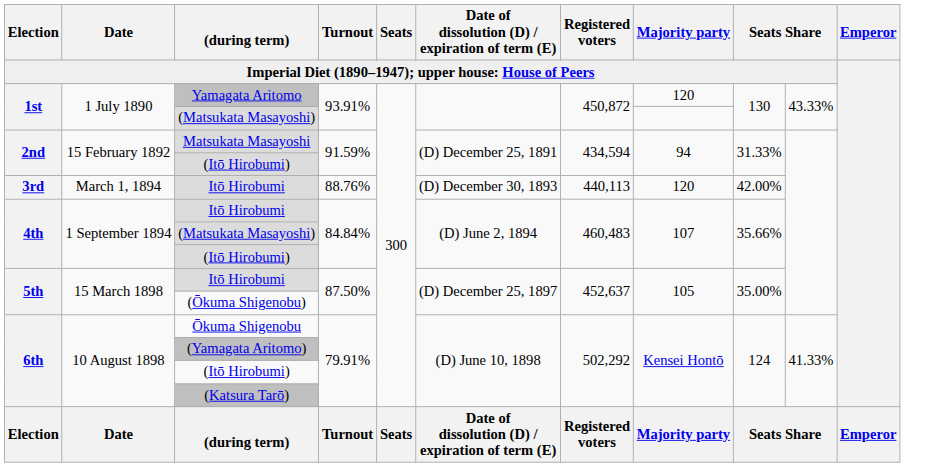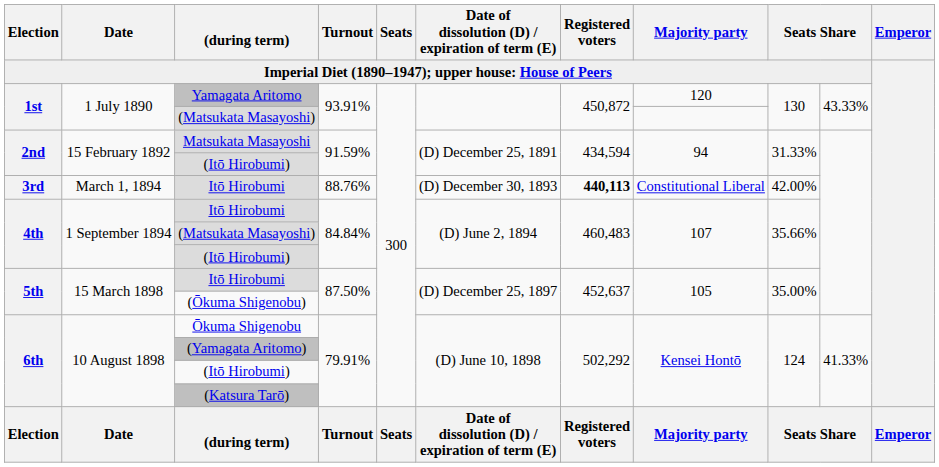(607, 187) normal -> (607, 187) bold
(683, 187) 120 -> (701, 187) Constitutional Liberal
